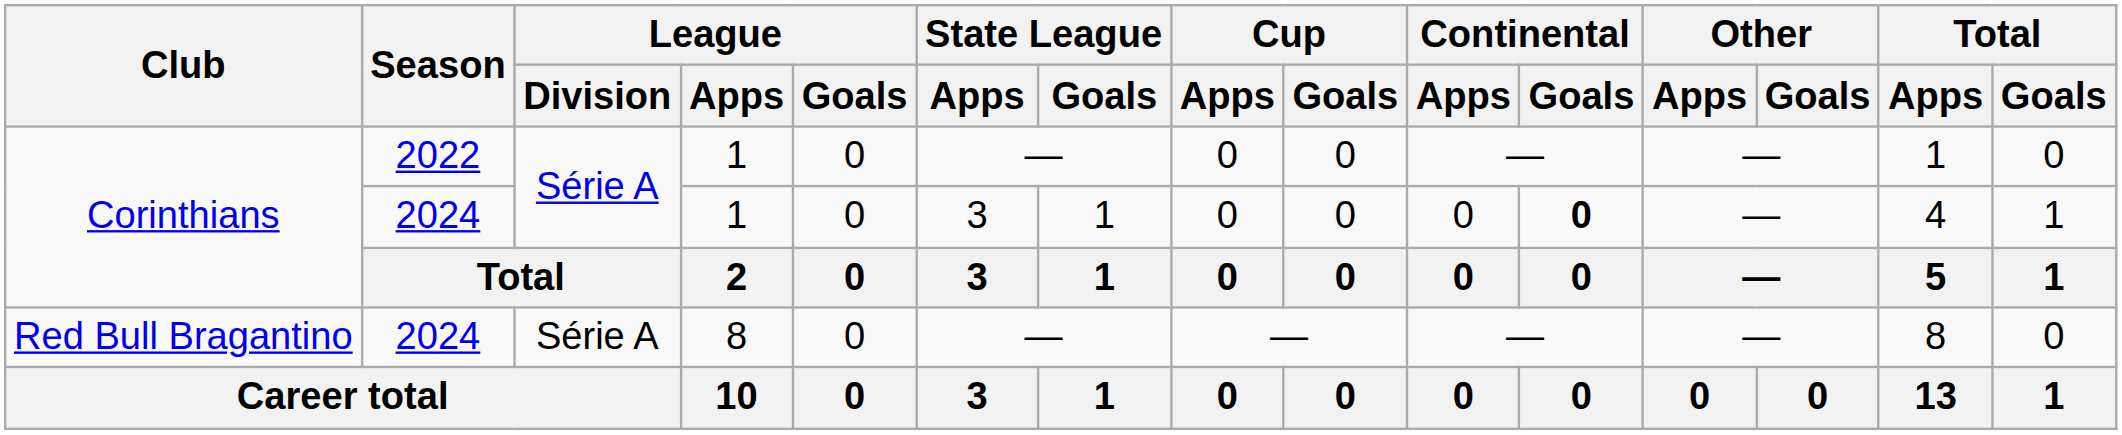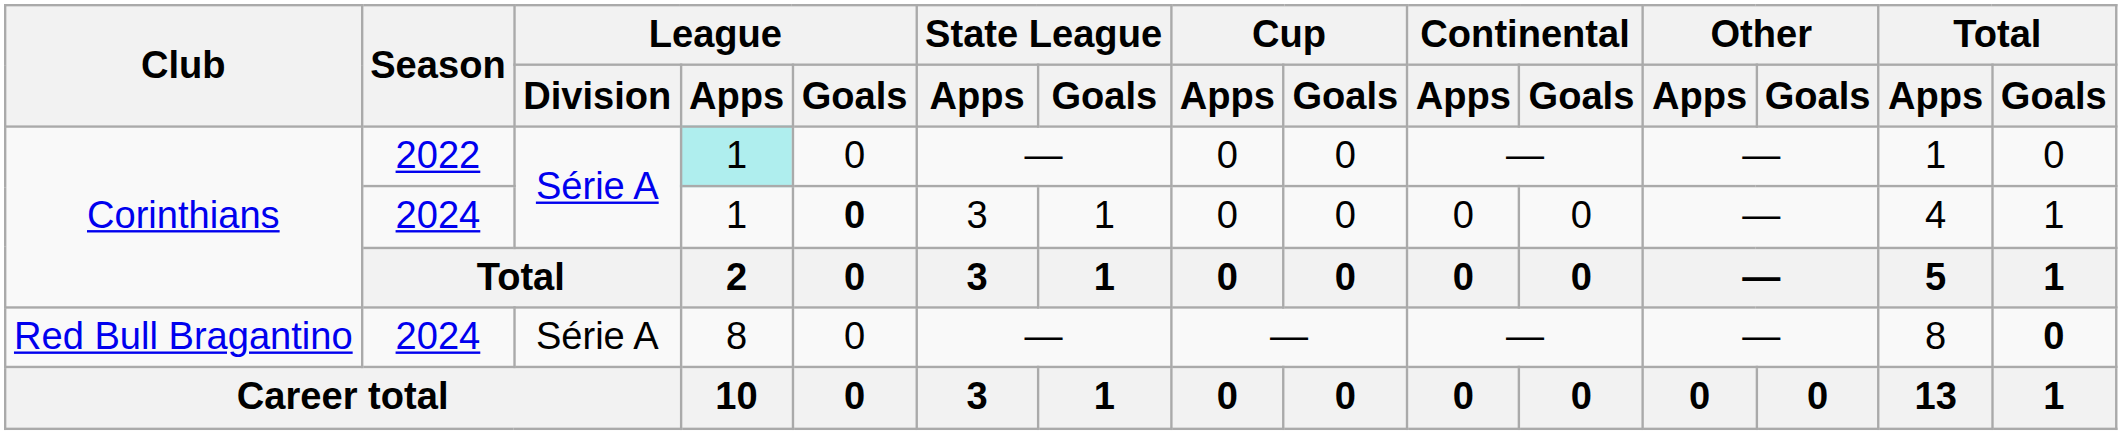(737, 155) no background -> (737, 155) paleturquoise background
(855, 215) normal -> (855, 215) bold
(1581, 215) bold -> (1581, 215) normal
(2054, 336) normal -> (2054, 336) bold
